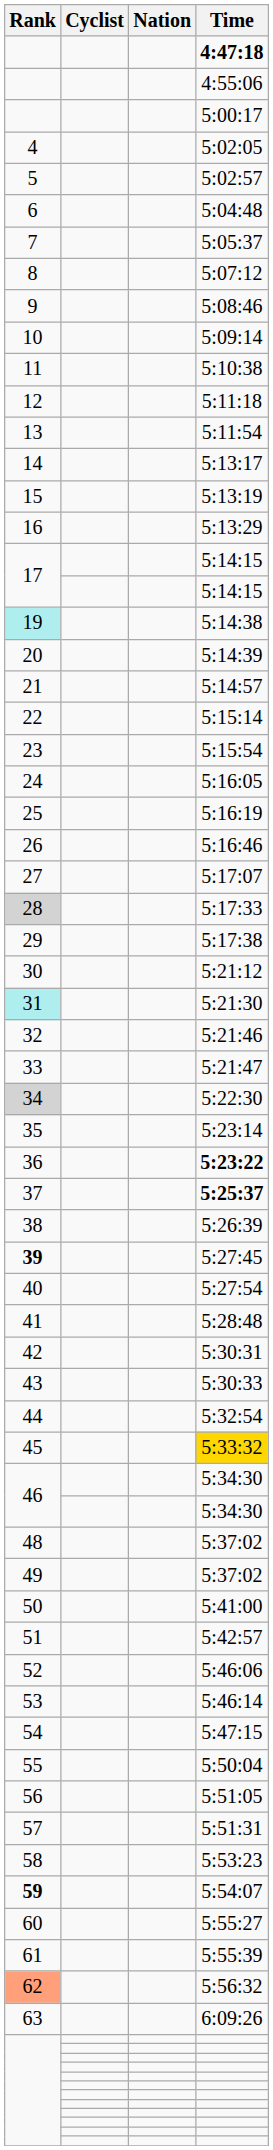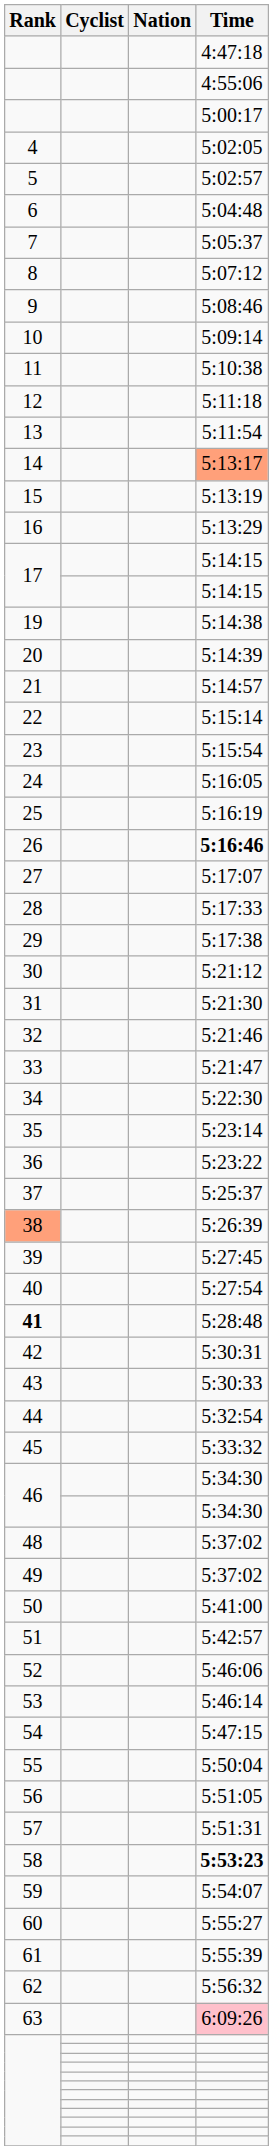(232, 52) bold -> (232, 52) normal
(232, 464) no background -> (232, 464) lightsalmon background
(33, 623) paleturquoise background -> (33, 623) no background
(232, 845) normal -> (232, 845) bold
(33, 908) lightgrey background -> (33, 908) no background
(33, 1003) paleturquoise background -> (33, 1003) no background
(33, 1098) lightgrey background -> (33, 1098) no background
(232, 1162) bold -> (232, 1162) normal
(232, 1193) bold -> (232, 1193) normal
(33, 1225) no background -> (33, 1225) lightsalmon background
(33, 1257) bold -> (33, 1257) normal
(33, 1320) normal -> (33, 1320) bold
(232, 1447) gold background -> (232, 1447) no background
(232, 1860) normal -> (232, 1860) bold
(33, 1891) bold -> (33, 1891) normal
(33, 1986) lightsalmon background -> (33, 1986) no background
(232, 2018) no background -> (232, 2018) pink background
